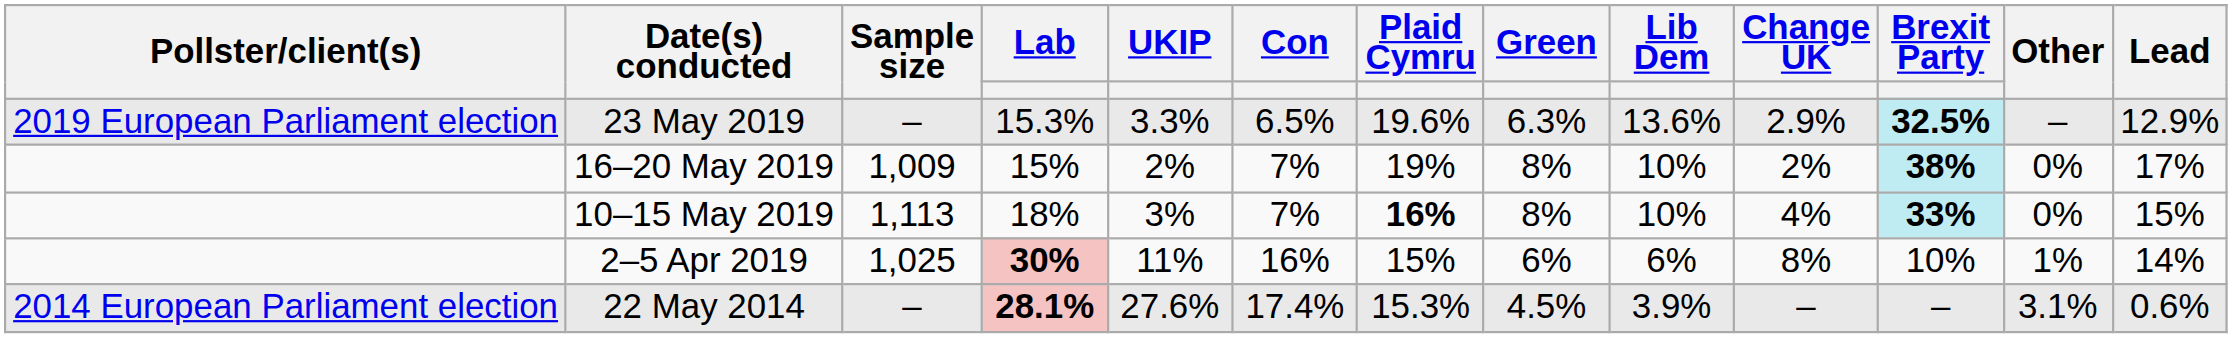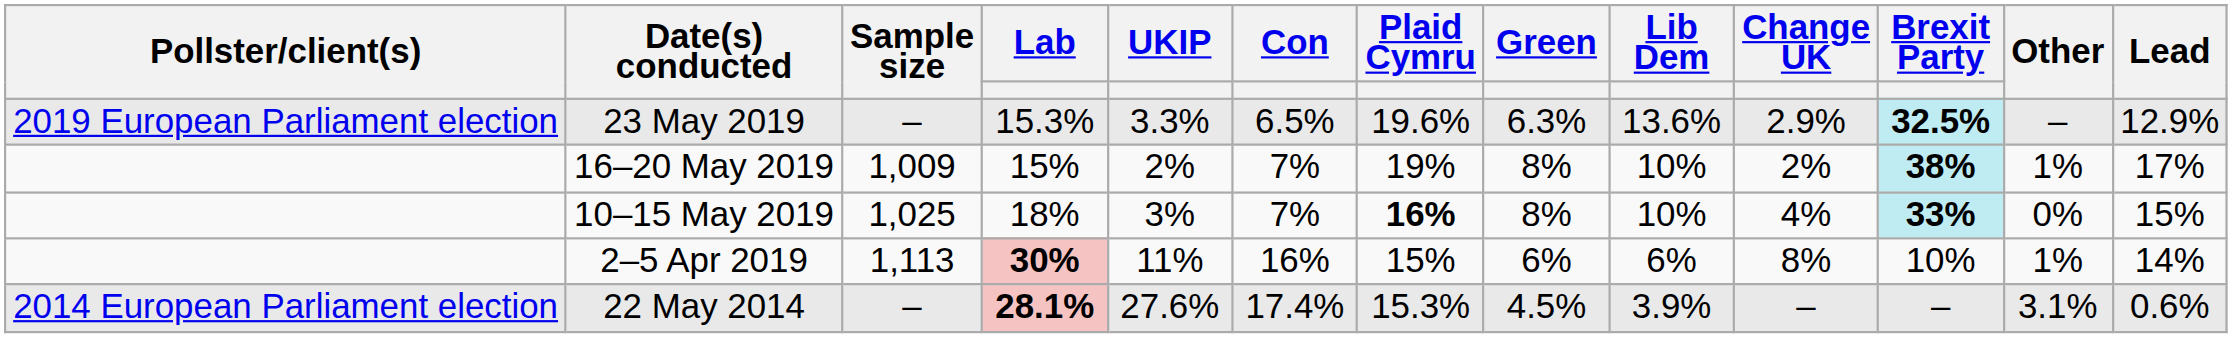(2058, 167) 0% -> (2058, 167) 1%
(912, 214) 1,113 -> (912, 214) 1,025
(912, 260) 1,025 -> (912, 260) 1,113
